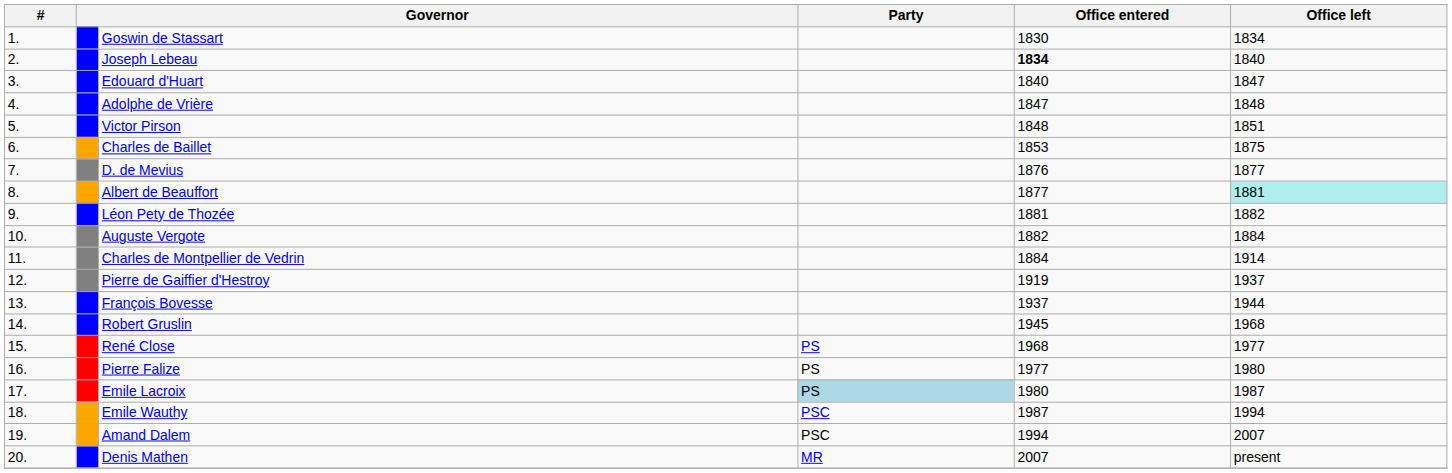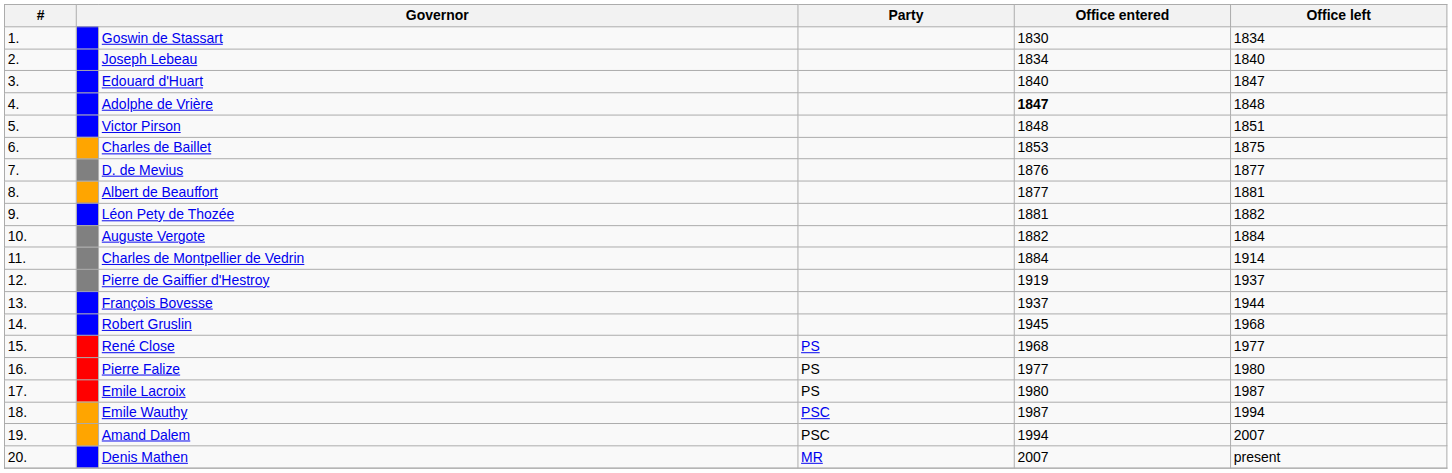(1033, 60) bold -> (1033, 60) normal
(1033, 104) normal -> (1033, 104) bold
(1249, 192) paleturquoise background -> (1249, 192) no background
(810, 391) lightblue background -> (810, 391) no background
